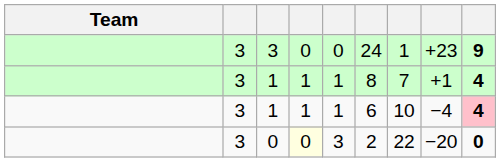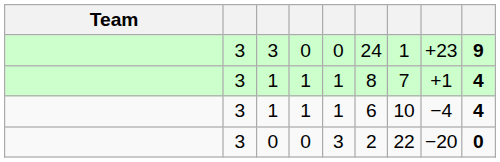(478, 111) pink background -> (478, 111) no background
(306, 141) lightyellow background -> (306, 141) no background
